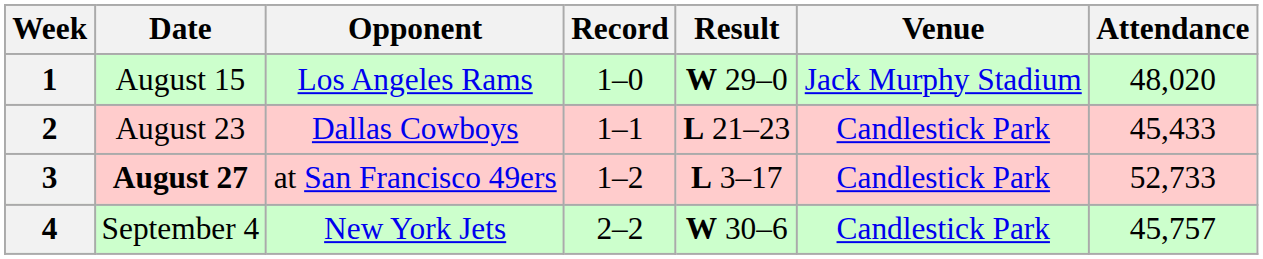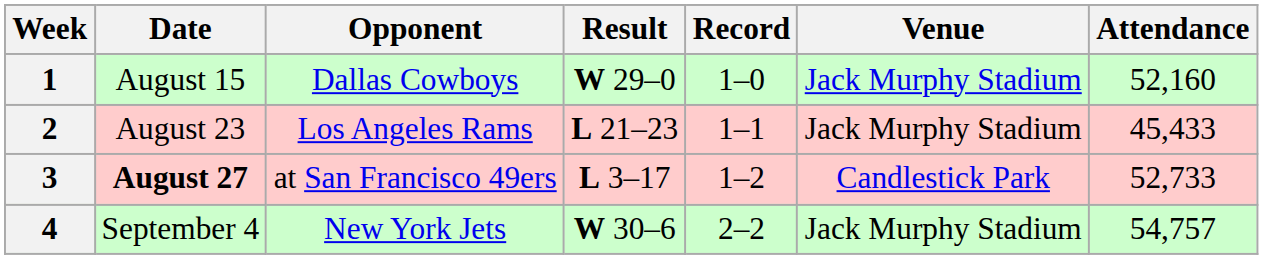columns swapped: (737, 29) <-> (620, 29)
(415, 79) Los Angeles Rams -> (415, 79) Dallas Cowboys
(1173, 79) 48,020 -> (1173, 79) 52,160
(415, 128) Dallas Cowboys -> (415, 128) Los Angeles Rams
(943, 128) Candlestick Park -> (943, 128) Jack Murphy Stadium
(943, 228) Candlestick Park -> (943, 228) Jack Murphy Stadium
(1173, 228) 45,757 -> (1173, 228) 54,757
